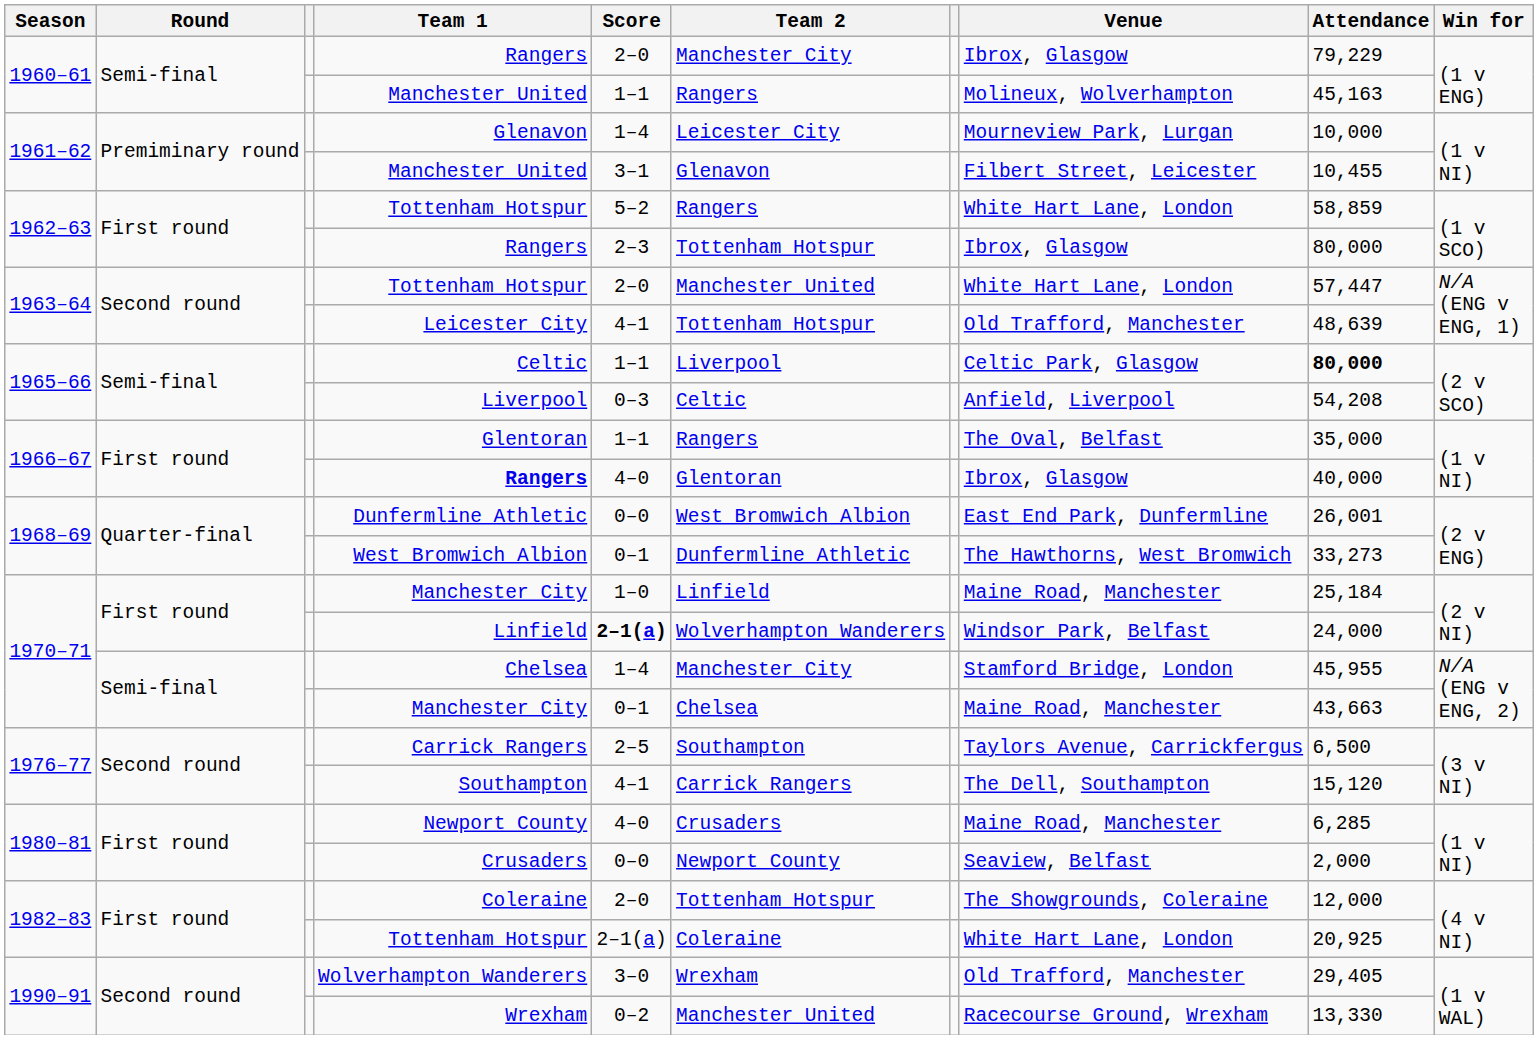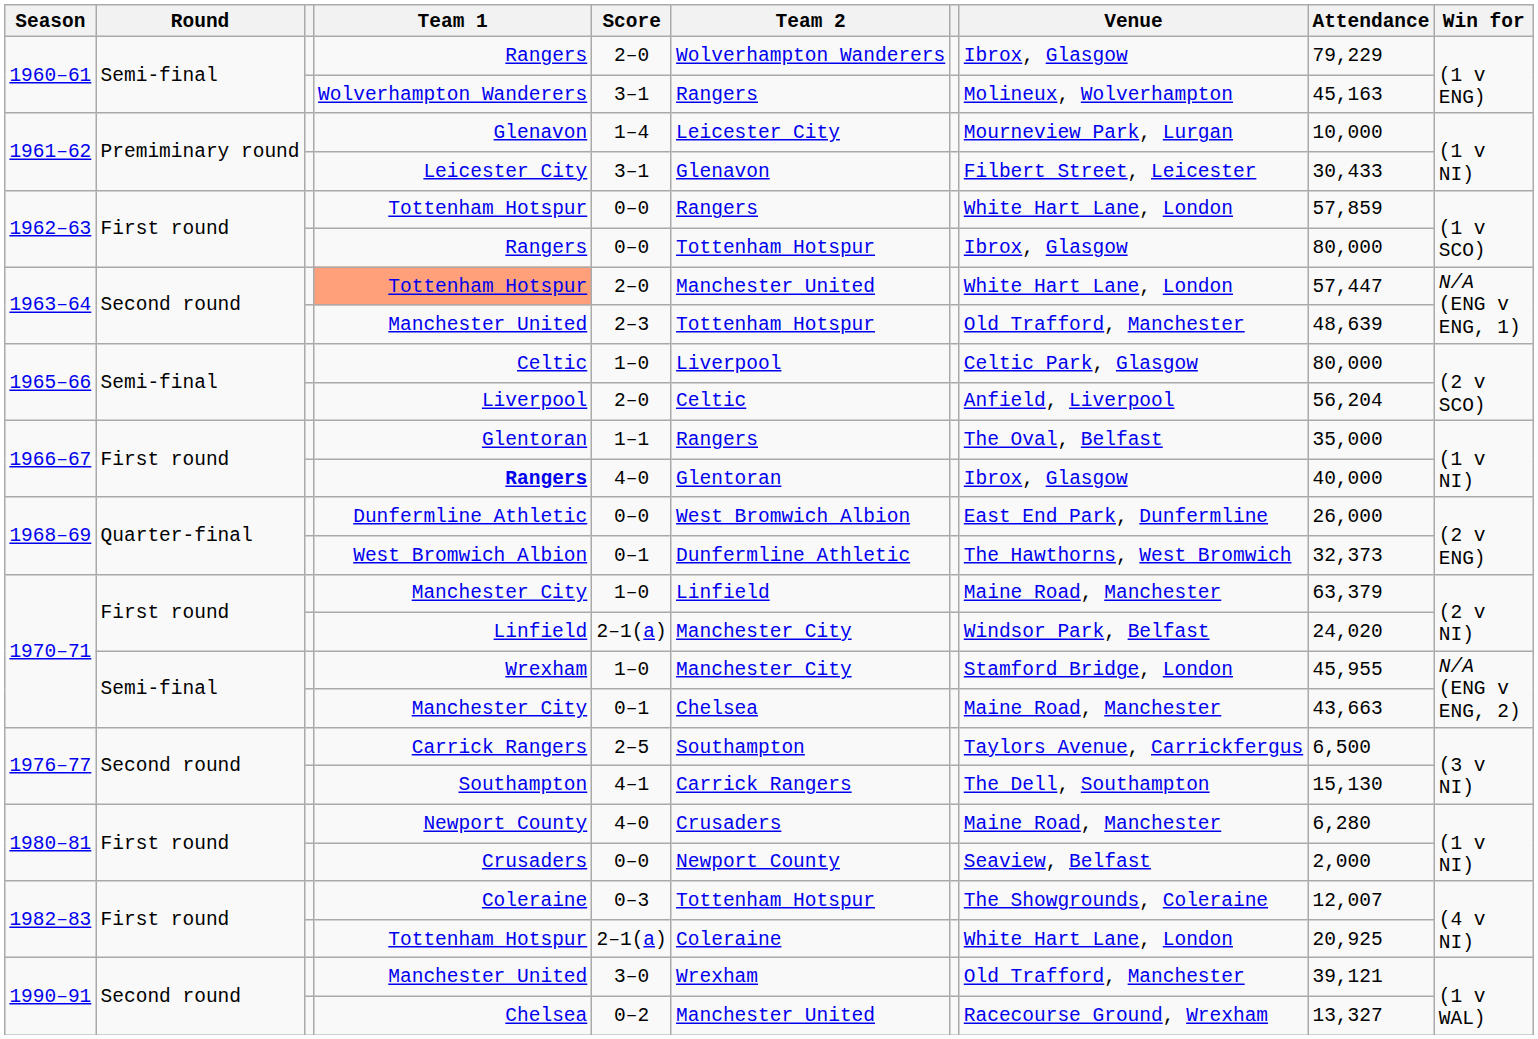(764, 56) Manchester City -> (811, 56) Wolverhampton Wanderers
(488, 94) Manchester United -> (453, 94) Wolverhampton Wanderers
(632, 94) 1–1 -> (632, 94) 3–1
(488, 171) Manchester United -> (505, 171) Leicester City
(1348, 171) 10,455 -> (1348, 171) 30,433
(632, 209) 5–2 -> (632, 209) 0–0
(1348, 209) 58,859 -> (1348, 209) 57,859
(632, 248) 2–3 -> (632, 248) 0–0
(488, 286) no background -> (488, 286) lightsalmon background
(505, 324) Leicester City -> (488, 324) Manchester United
(632, 324) 4–1 -> (632, 324) 2–3
(632, 363) 1–1 -> (632, 363) 1–0
(1348, 363) bold -> (1348, 363) normal
(632, 401) 0–3 -> (632, 401) 2–0
(1348, 401) 54,208 -> (1348, 401) 56,204
(1348, 516) 26,001 -> (1348, 516) 26,000
(1348, 555) 33,273 -> (1348, 555) 32,373
(1348, 593) 25,184 -> (1348, 593) 63,379
(632, 632) bold -> (632, 632) normal
(811, 632) Wolverhampton Wanderers -> (764, 632) Manchester City
(1348, 632) 24,000 -> (1348, 632) 24,020
(546, 670) Chelsea -> (546, 670) Wrexham
(632, 670) 1–4 -> (632, 670) 1–0
(1348, 785) 15,120 -> (1348, 785) 15,130
(1342, 824) 6,285 -> (1342, 824) 6,280
(632, 900) 2–0 -> (632, 900) 0–3
(1348, 900) 12,000 -> (1348, 900) 12,007
(453, 977) Wolverhampton Wanderers -> (488, 977) Manchester United
(1348, 977) 29,405 -> (1348, 977) 39,121
(546, 1015) Wrexham -> (546, 1015) Chelsea
(1348, 1015) 13,330 -> (1348, 1015) 13,327
